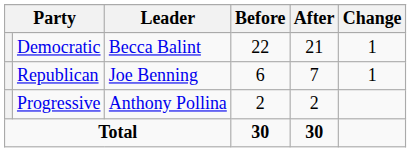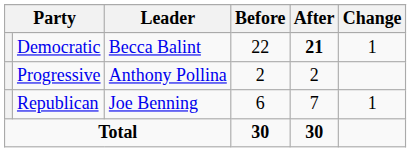(314, 47) normal -> (314, 47) bold
rows swapped: (58, 75) <-> (59, 103)
